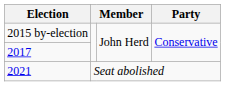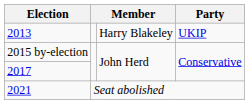+ row: (19, 33)
